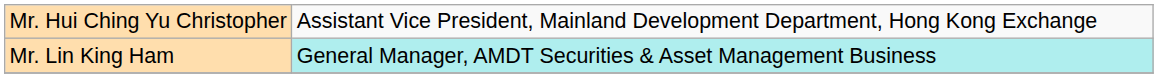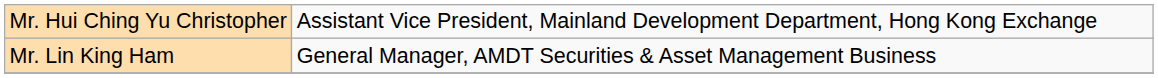(617, 55) paleturquoise background -> (617, 55) no background
